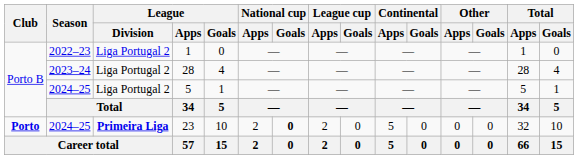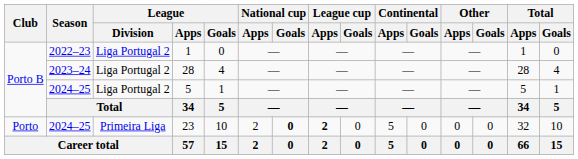(25, 126) bold -> (25, 126) normal
(133, 126) bold -> (133, 126) normal
(325, 126) normal -> (325, 126) bold
